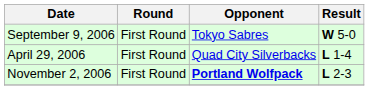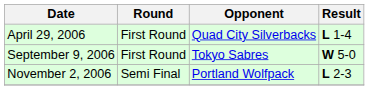rows swapped: (46, 54) <-> (61, 34)
(153, 74) First Round -> (151, 74) Semi Final
(247, 74) bold -> (243, 74) normal
